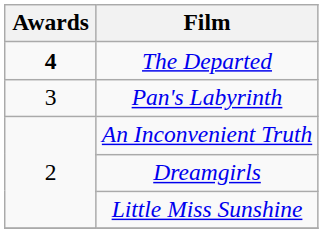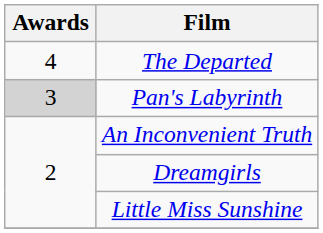(51, 60) bold -> (51, 60) normal
(51, 97) no background -> (51, 97) lightgrey background
